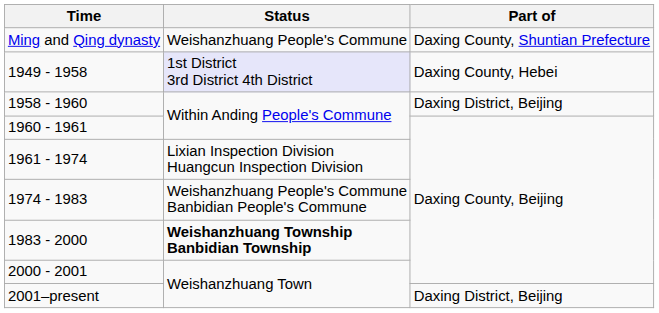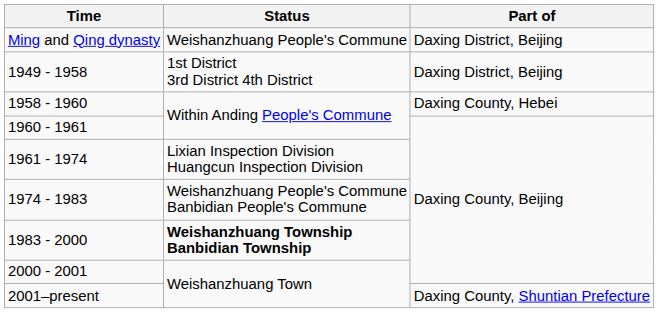(532, 39) Daxing County, Shuntian Prefecture -> (488, 39) Daxing District, Beijing
(240, 71) lavender background -> (240, 71) no background
(486, 71) Daxing County, Hebei -> (488, 71) Daxing District, Beijing
(488, 103) Daxing District, Beijing -> (486, 103) Daxing County, Hebei
(488, 295) Daxing District, Beijing -> (532, 295) Daxing County, Shuntian Prefecture
